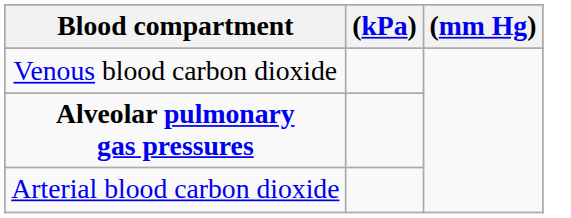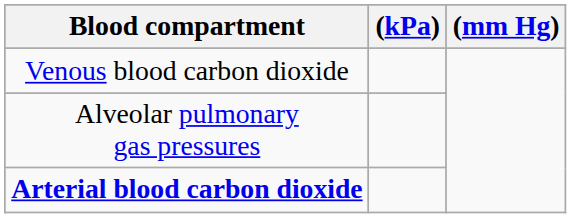(175, 129) bold -> (187, 129) normal
(175, 189) normal -> (187, 189) bold
